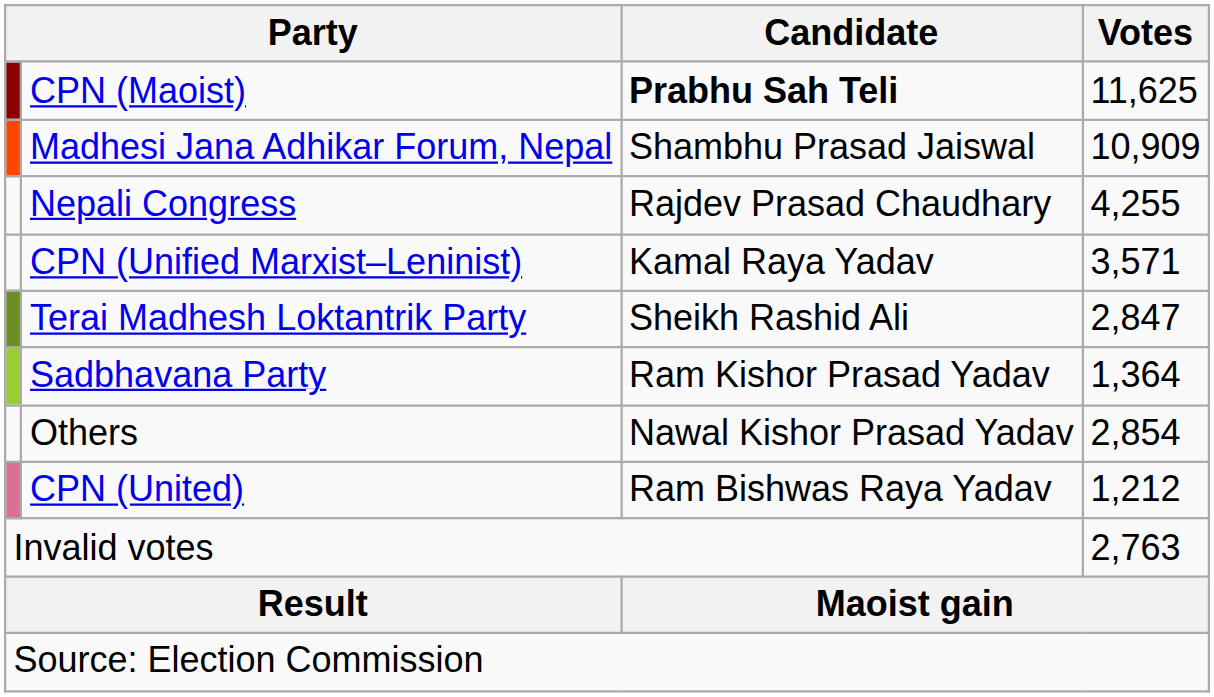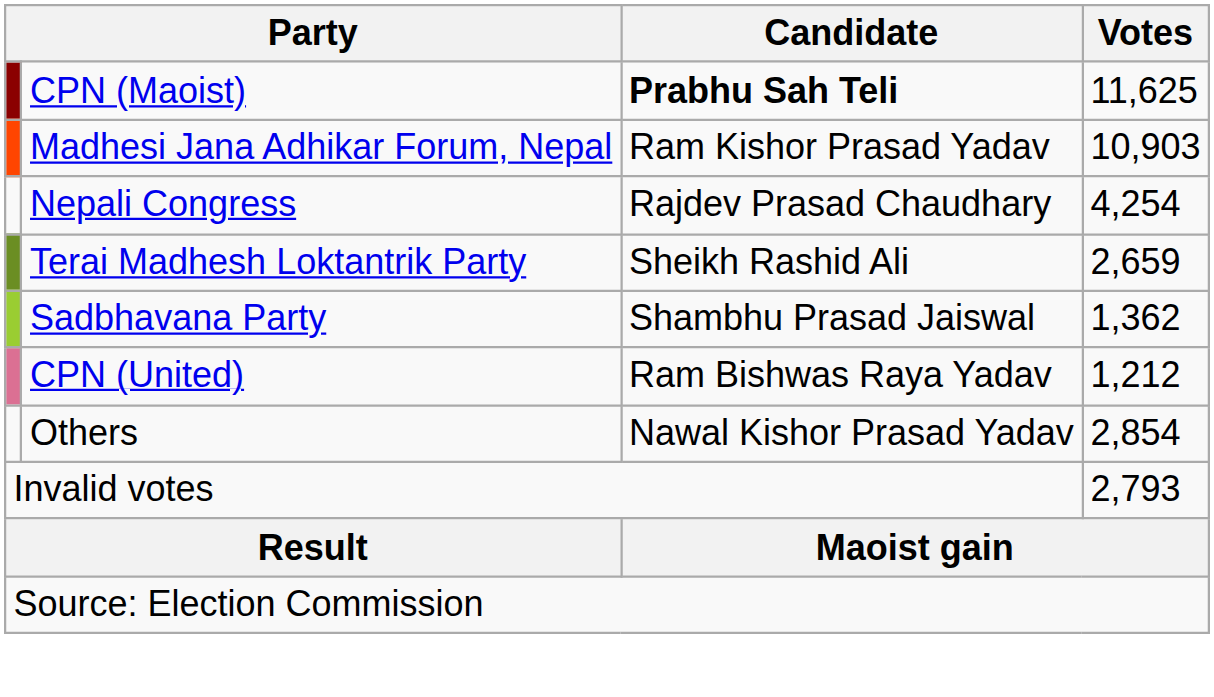(832, 147) Shambhu Prasad Jaiswal -> (839, 147) Ram Kishor Prasad Yadav
(1145, 147) 10,909 -> (1145, 147) 10,903
(1135, 204) 4,255 -> (1135, 204) 4,254
- row: (276, 261)
(1135, 318) 2,847 -> (1135, 261) 2,659
(839, 375) Ram Kishor Prasad Yadav -> (832, 318) Shambhu Prasad Jaiswal
(1135, 375) 1,364 -> (1135, 318) 1,362
rows swapped: (137, 489) <-> (84, 432)
(1135, 546) 2,763 -> (1135, 489) 2,793
